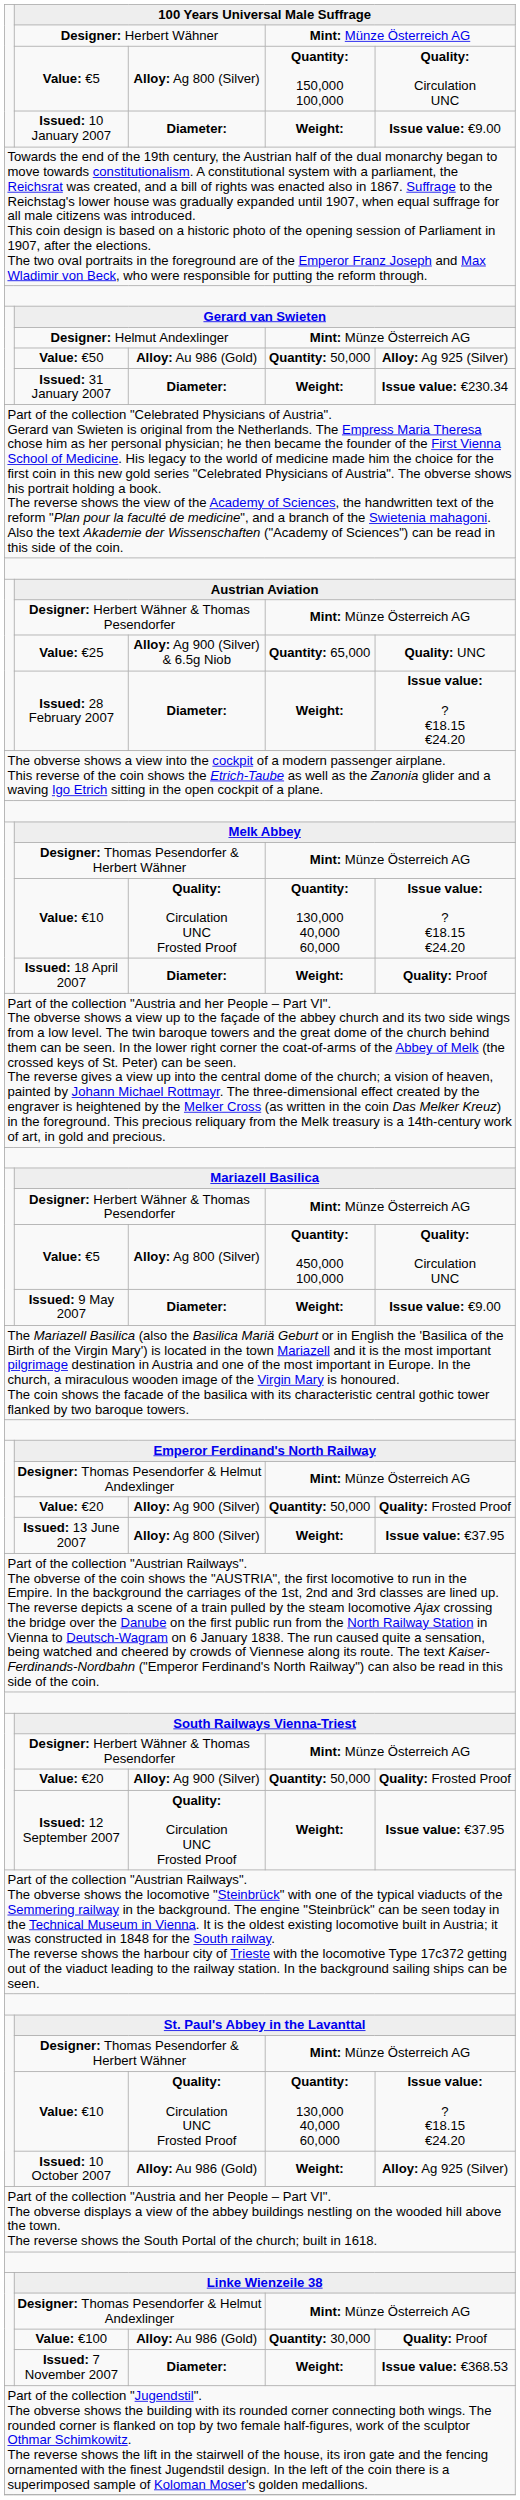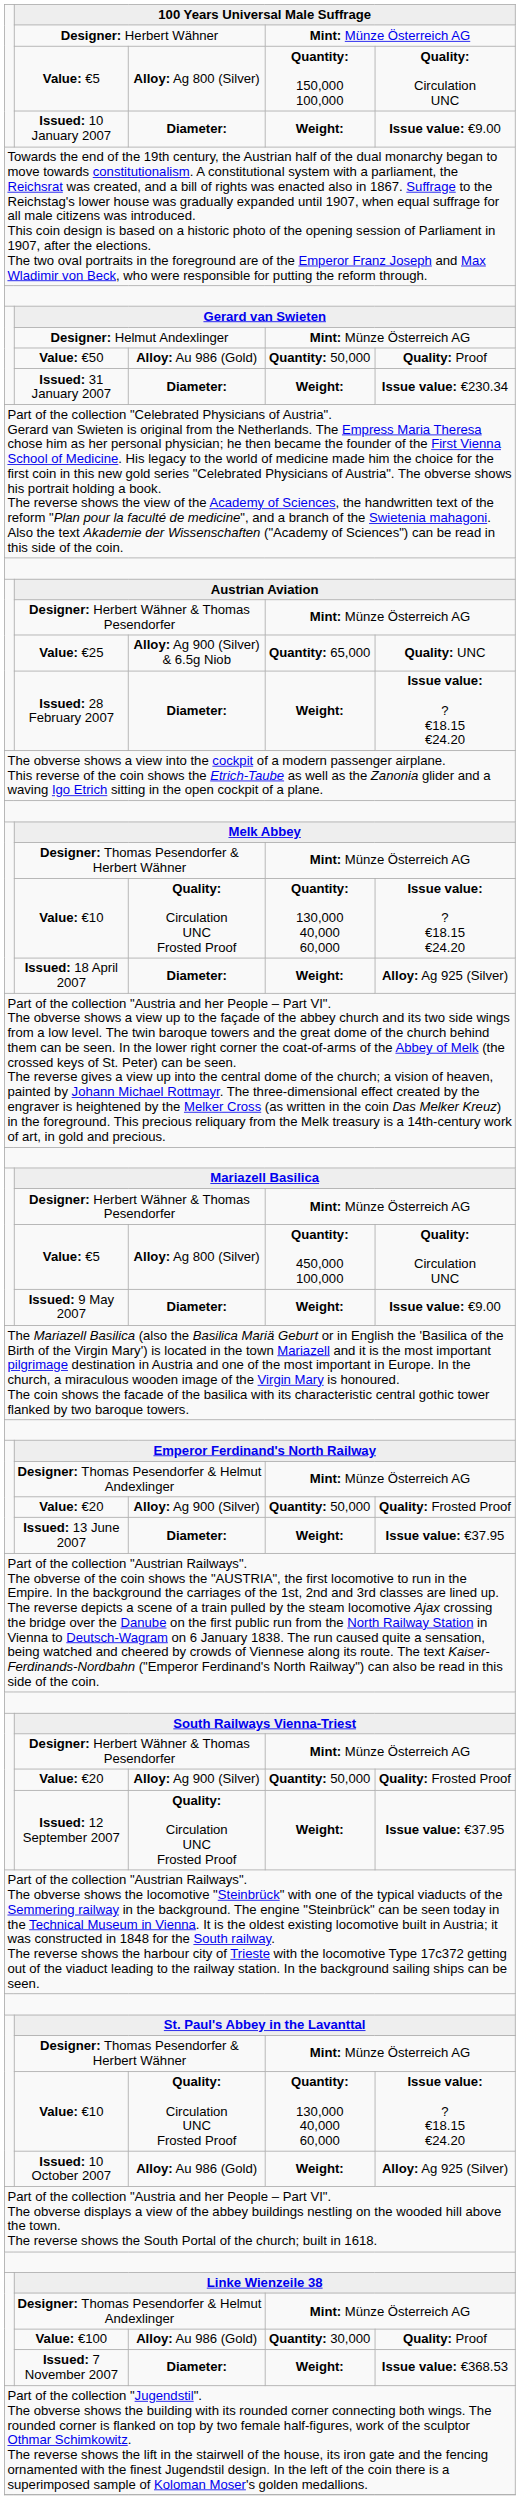(445, 358) Alloy: Ag 925 (Silver) -> (445, 358) Quality: Proof
(445, 975) Quality: Proof -> (445, 975) Alloy: Ag 925 (Silver)
(197, 1535) Alloy: Ag 800 (Silver) -> (197, 1535) Diameter:
